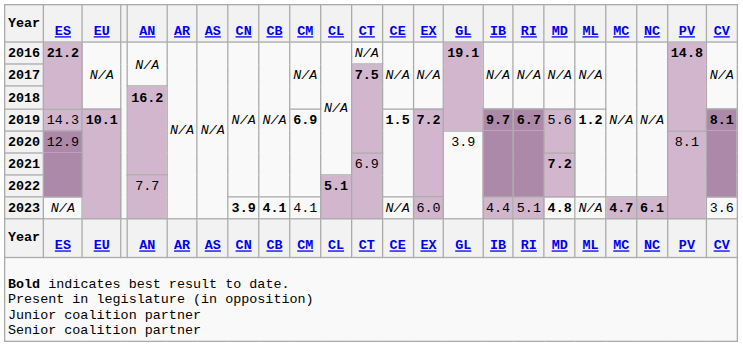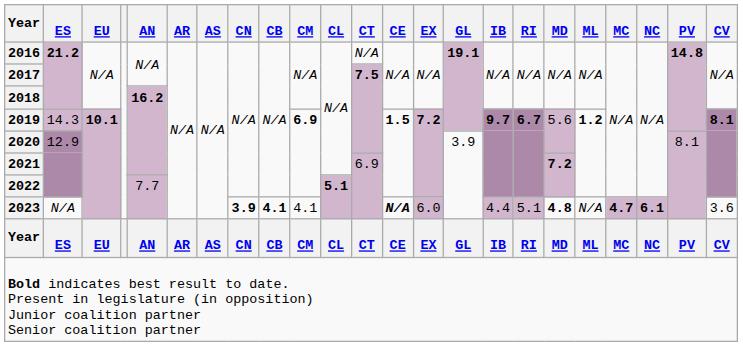(398, 209) normal -> (398, 209) bold
